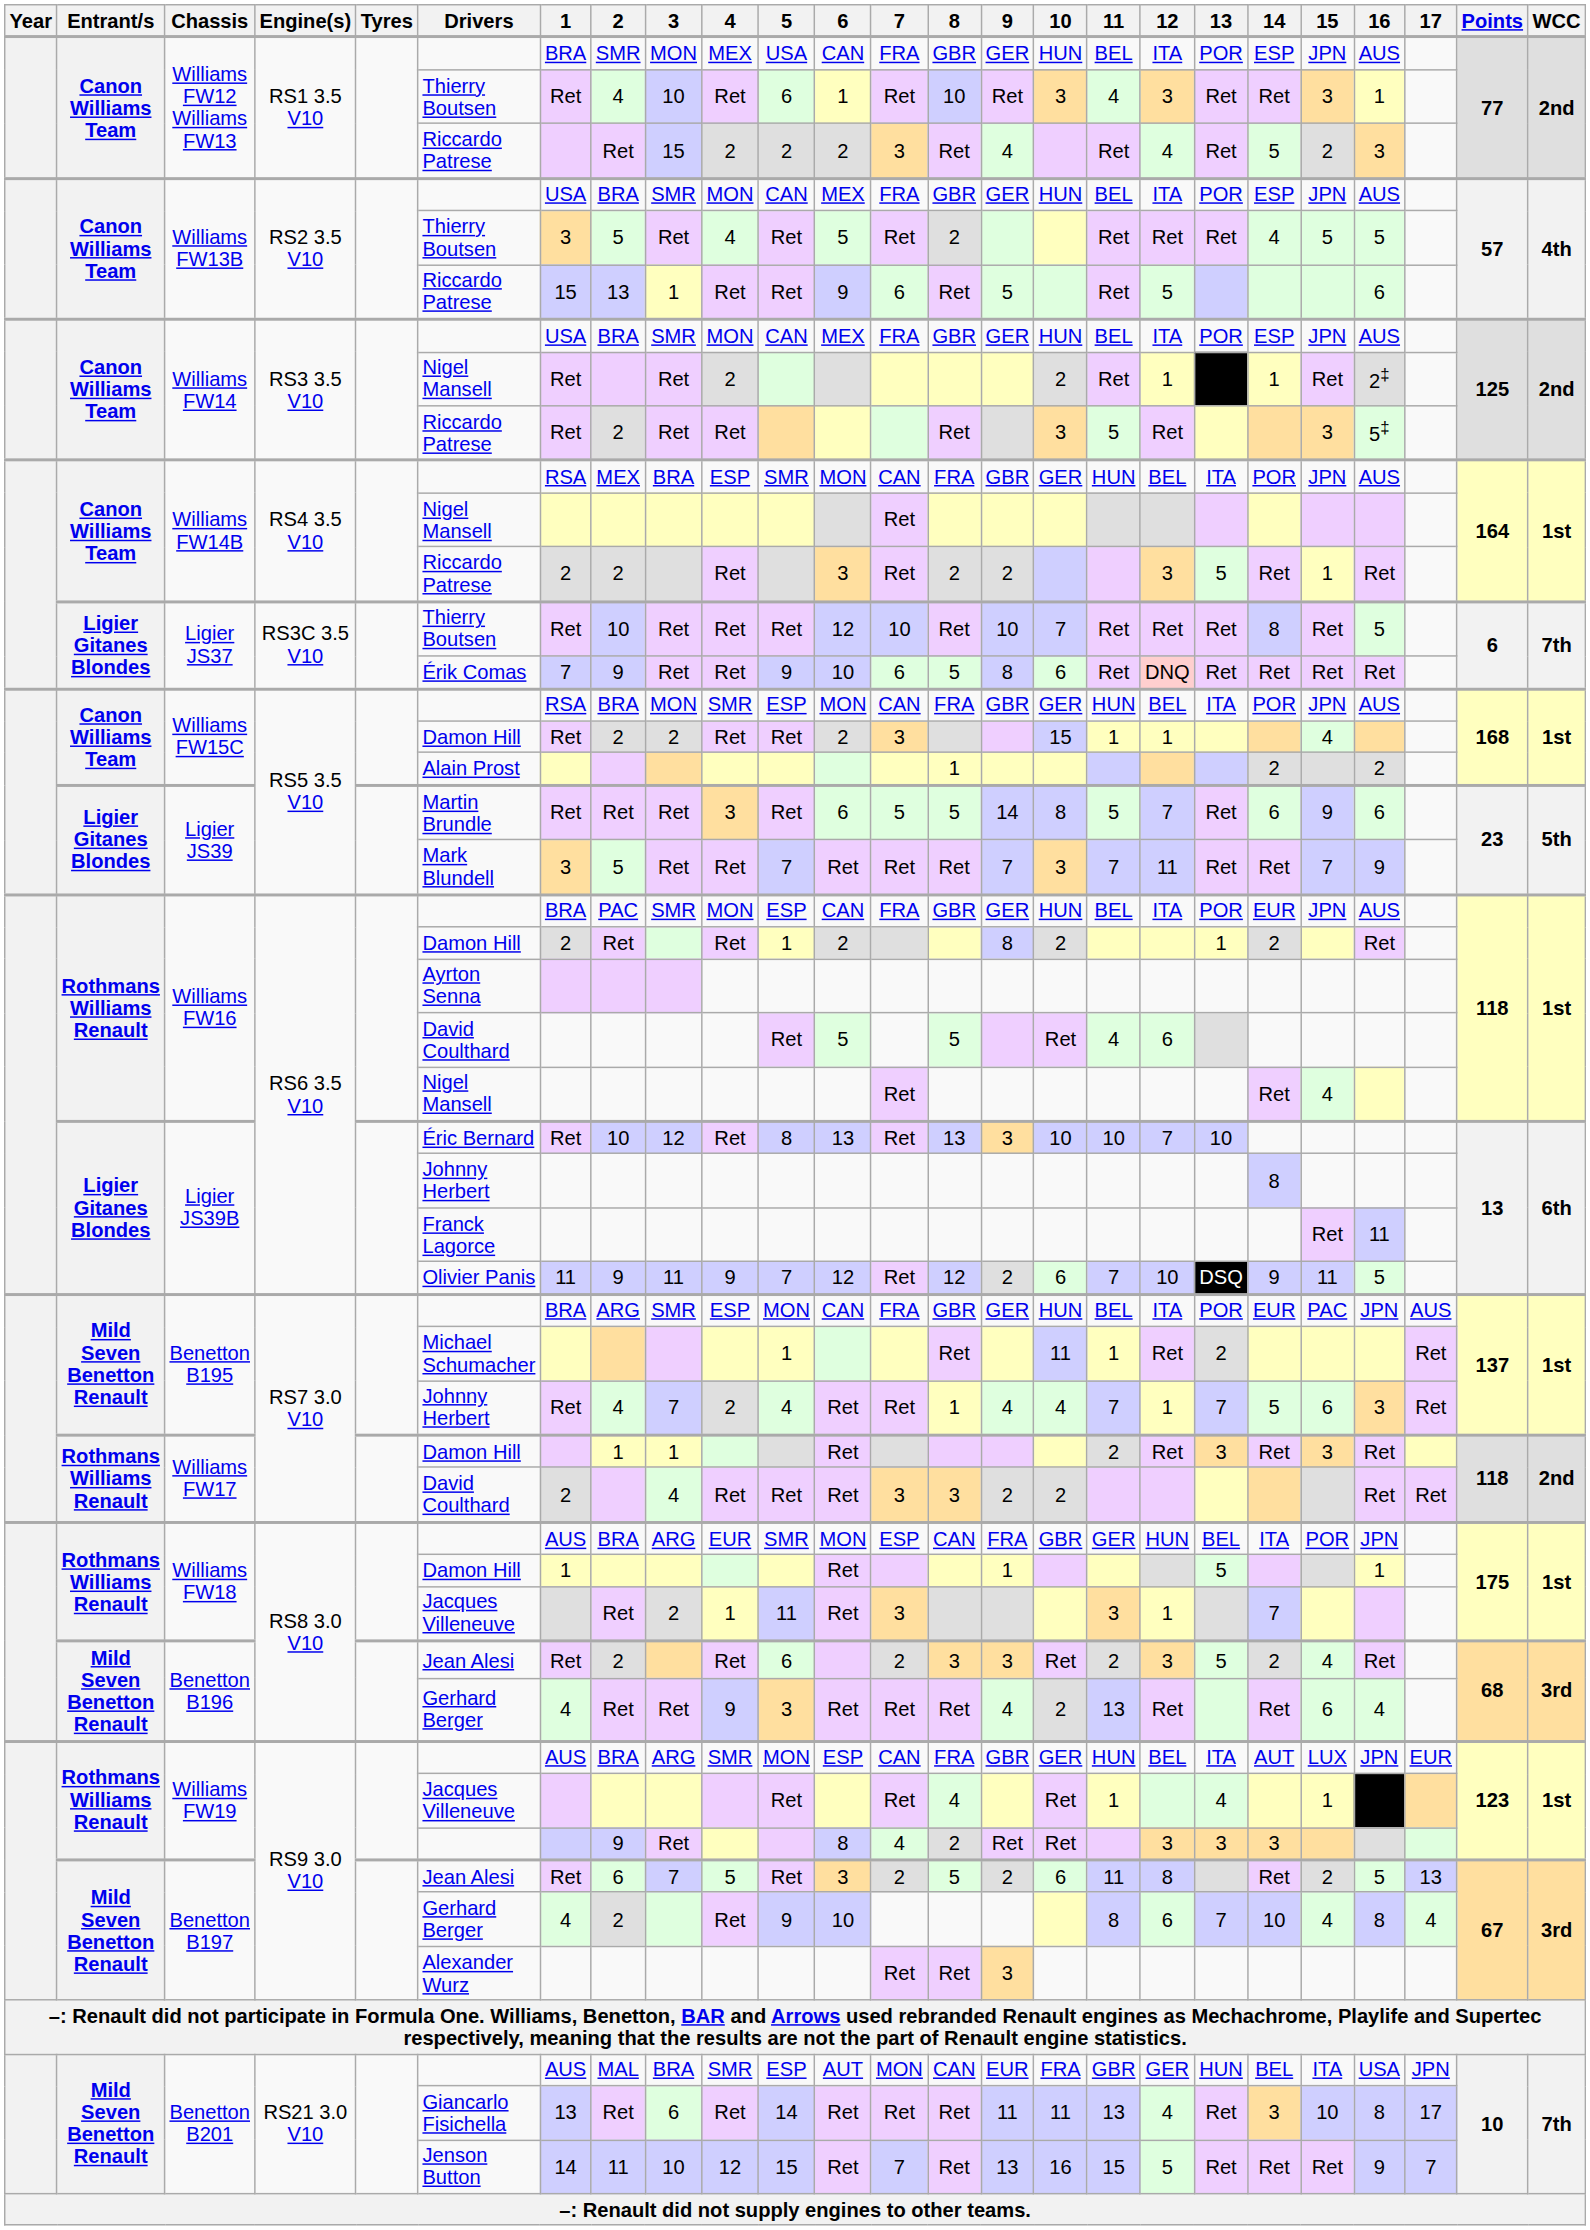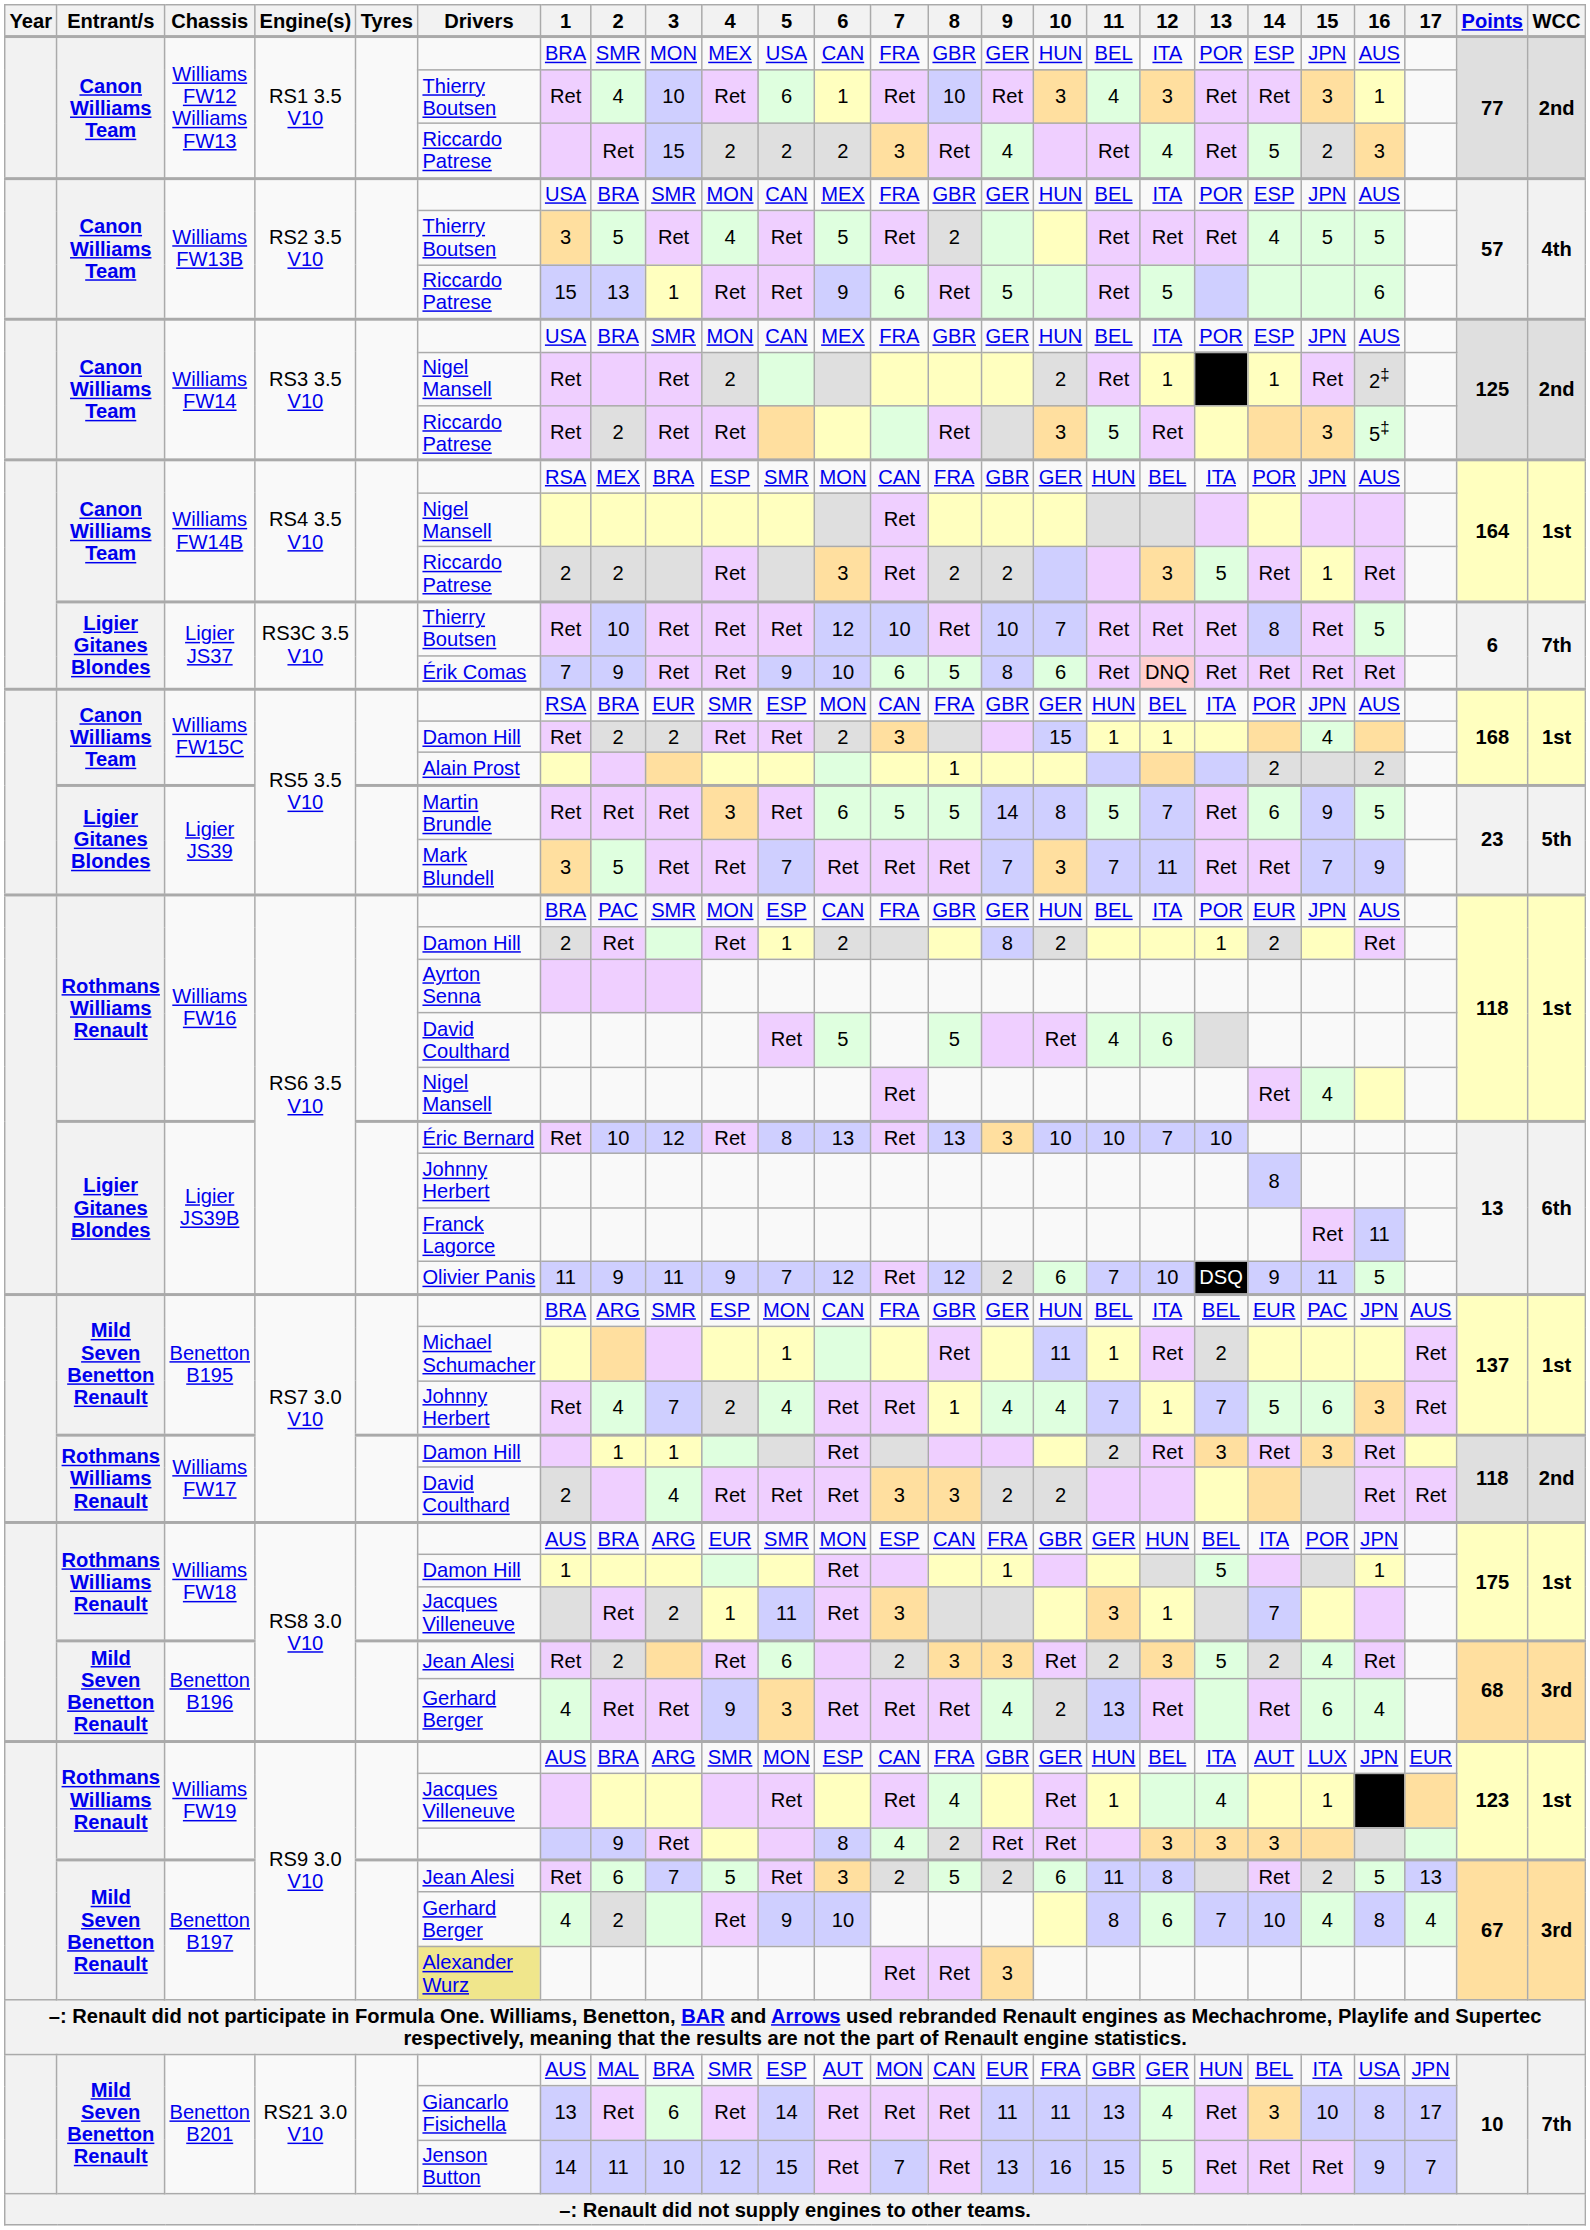(674, 705) MON -> (674, 705) EUR
(1379, 813) 6 -> (1379, 813) 5
(1221, 1310) POR -> (1221, 1310) BEL
(468, 1973) no background -> (468, 1973) khaki background
